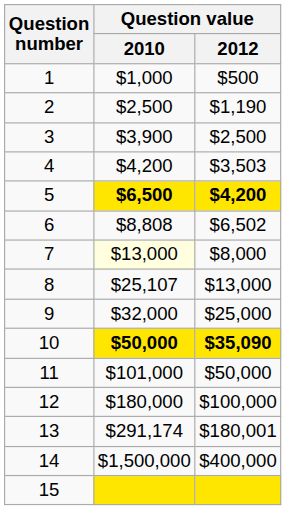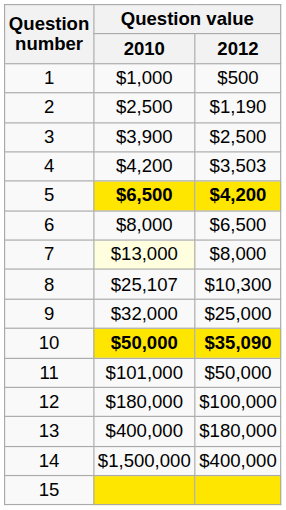(144, 225) $8,808 -> (144, 225) $8,000
(238, 225) $6,502 -> (238, 225) $6,500
(238, 284) $13,000 -> (238, 284) $10,300
(144, 431) $291,174 -> (144, 431) $400,000
(238, 431) $180,001 -> (238, 431) $180,000
